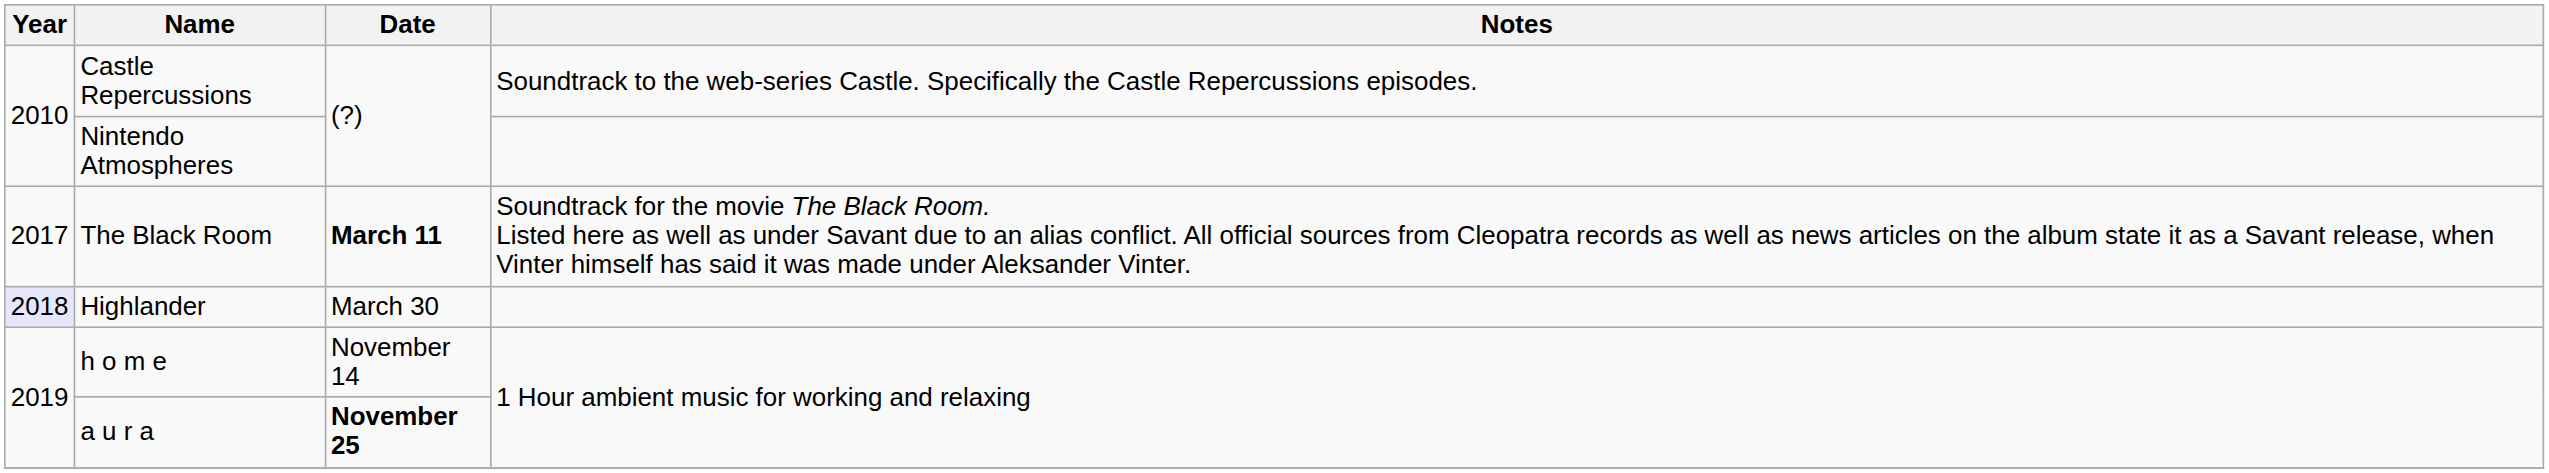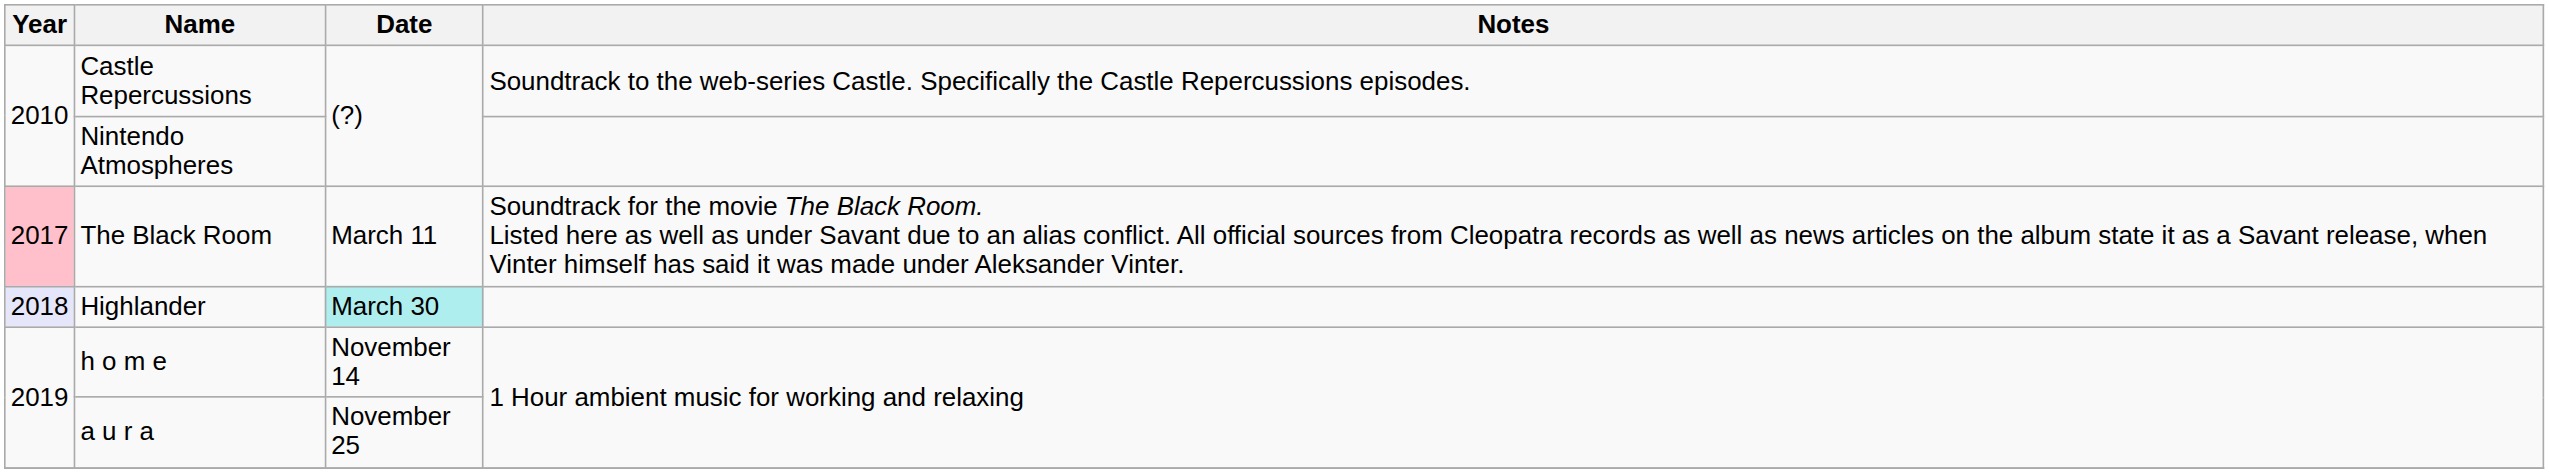(40, 235) no background -> (40, 235) pink background
(386, 235) bold -> (384, 235) normal
(385, 306) no background -> (385, 306) paleturquoise background
(394, 432) bold -> (391, 432) normal
